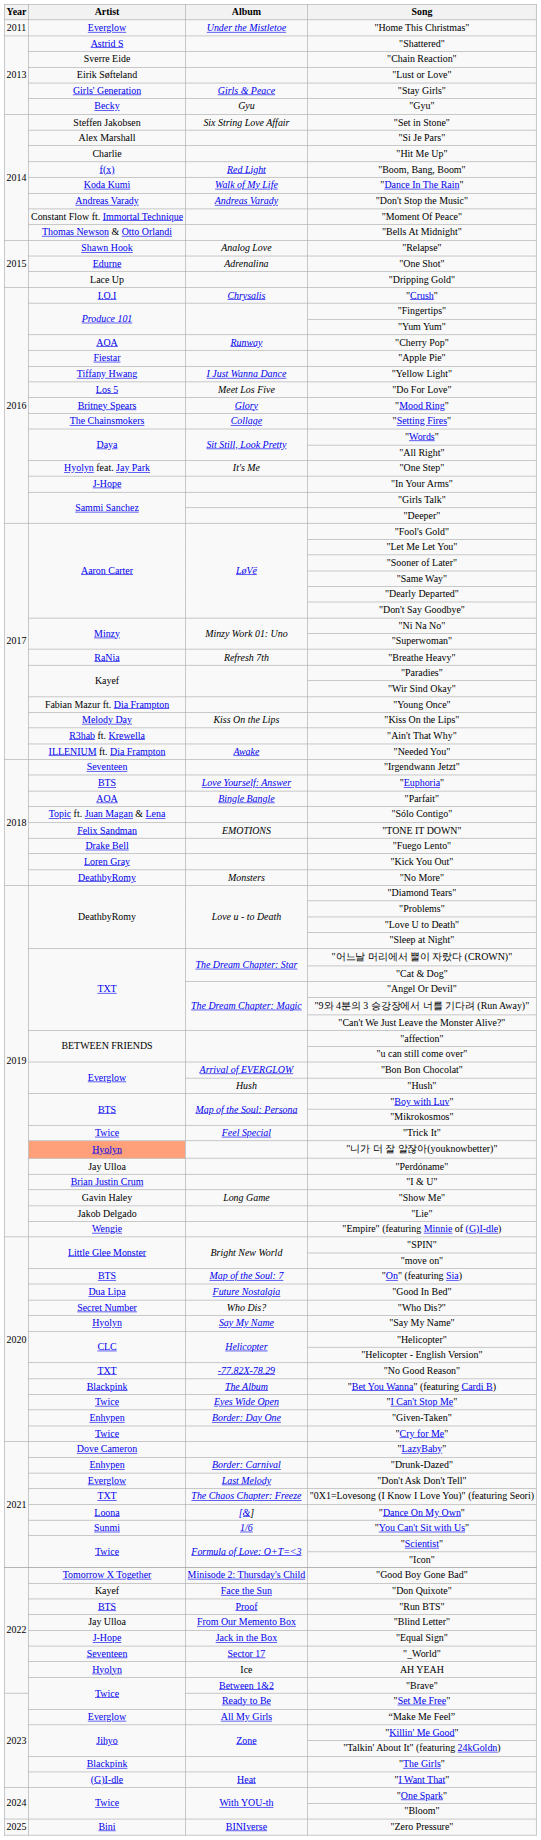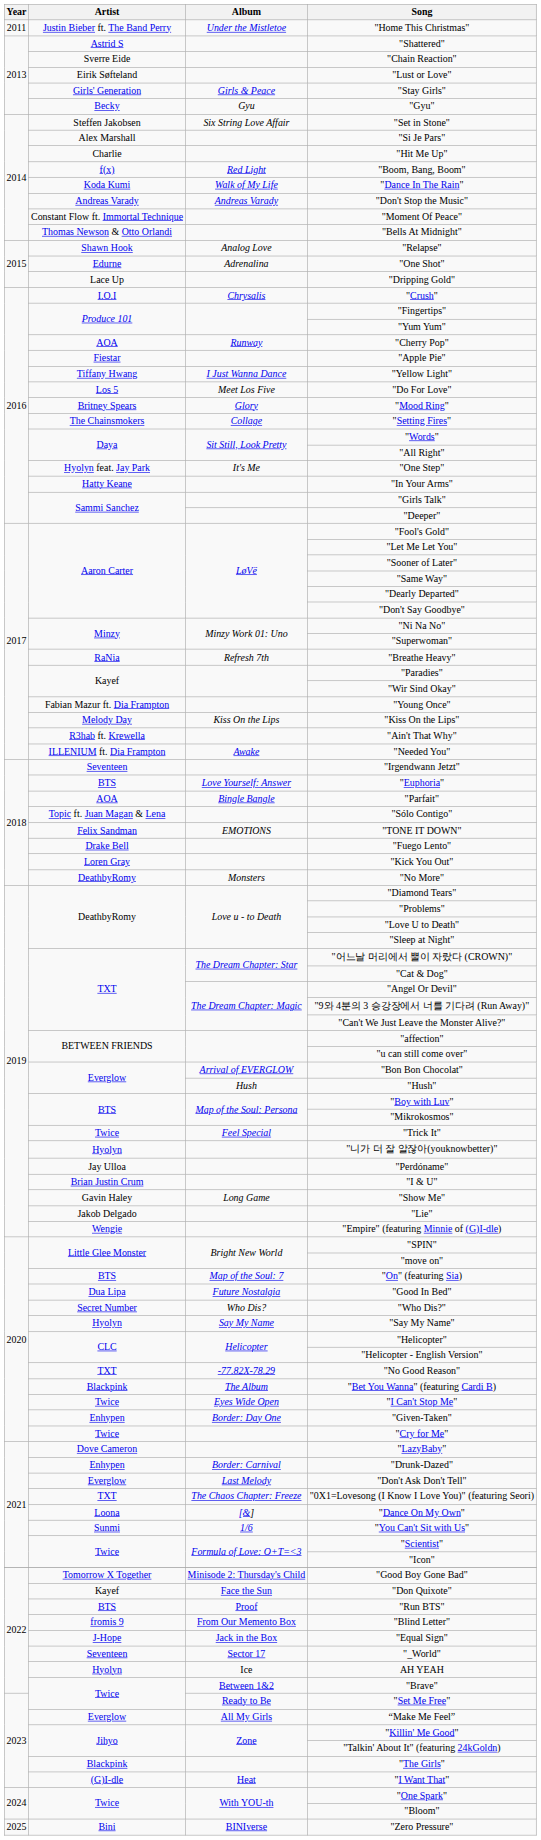(107, 28) Everglow -> (107, 28) Justin Bieber ft. The Band Perry
(107, 484) J-Hope -> (107, 484) Hatty Keane
(107, 1149) lightsalmon background -> (107, 1149) no background
(107, 1622) Jay Ulloa -> (107, 1622) fromis 9
